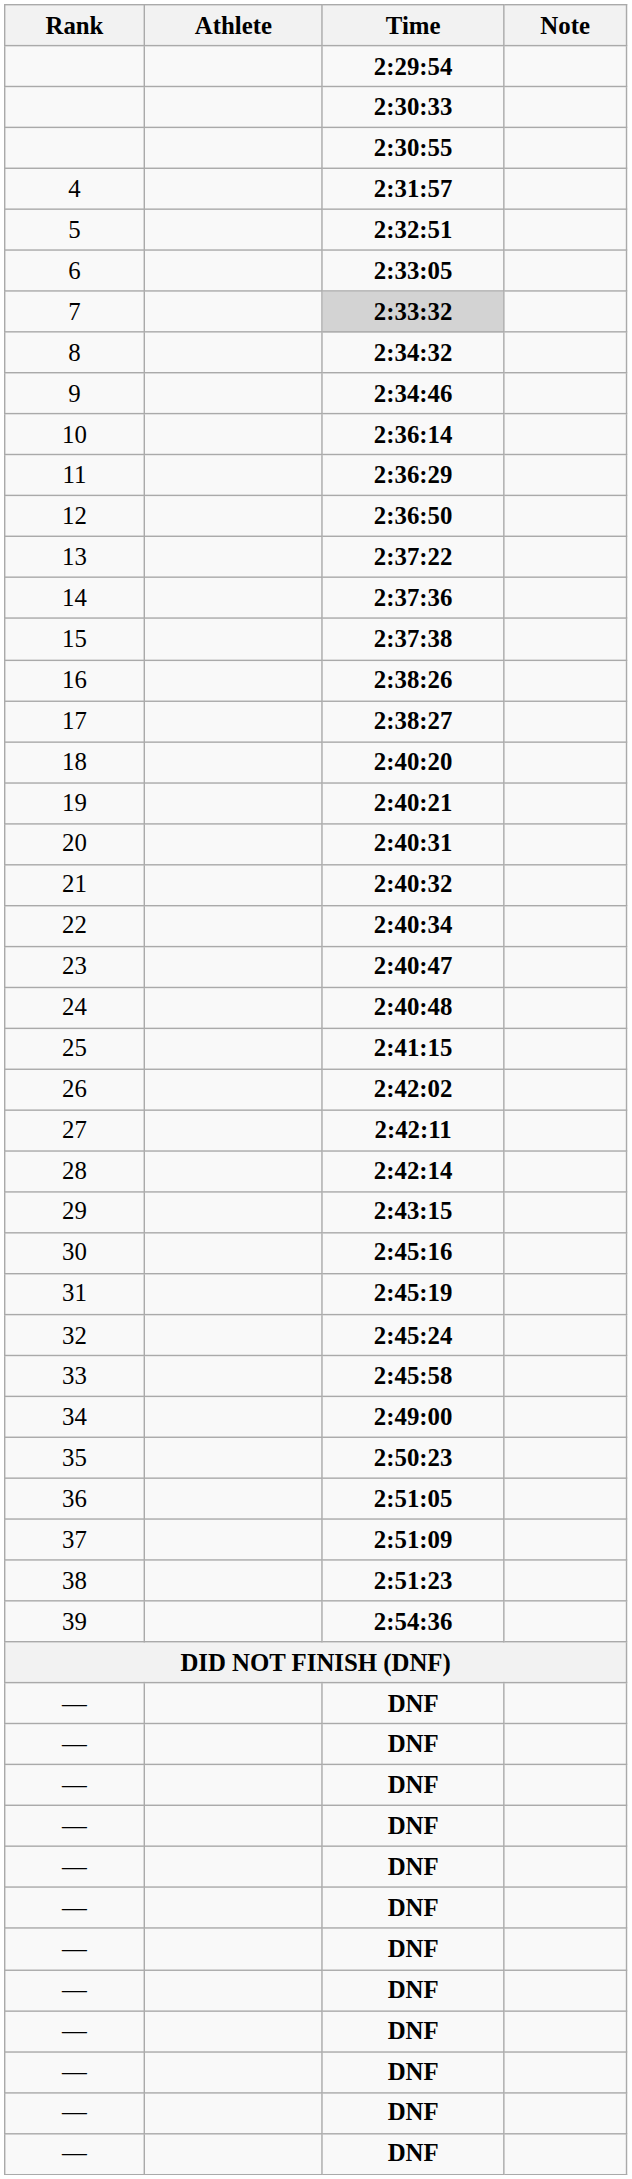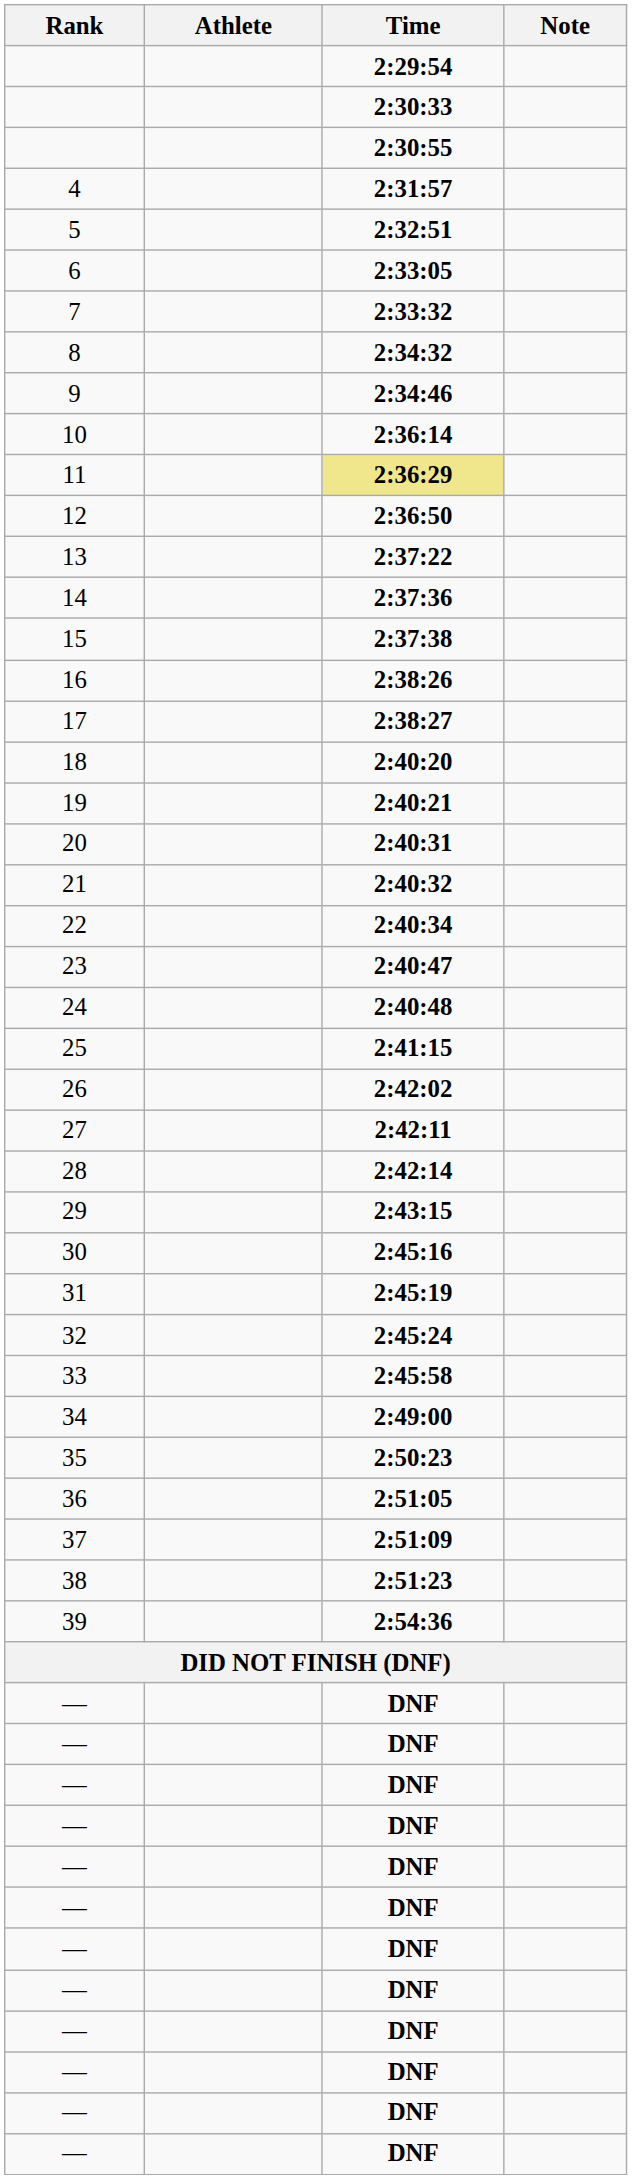(413, 311) lightgrey background -> (413, 311) no background
(413, 474) no background -> (413, 474) khaki background
